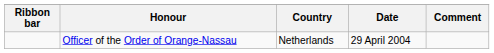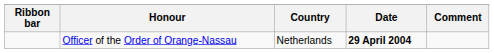(381, 40) normal -> (380, 40) bold
